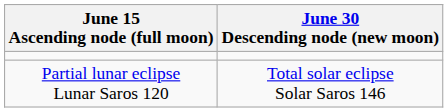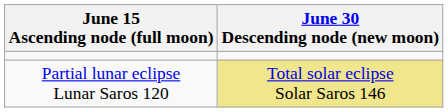(330, 83) no background -> (330, 83) khaki background
